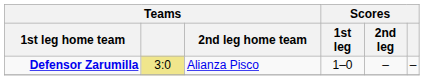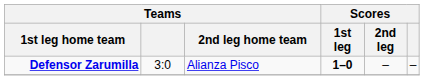(163, 65) khaki background -> (163, 65) no background
(342, 65) normal -> (342, 65) bold
